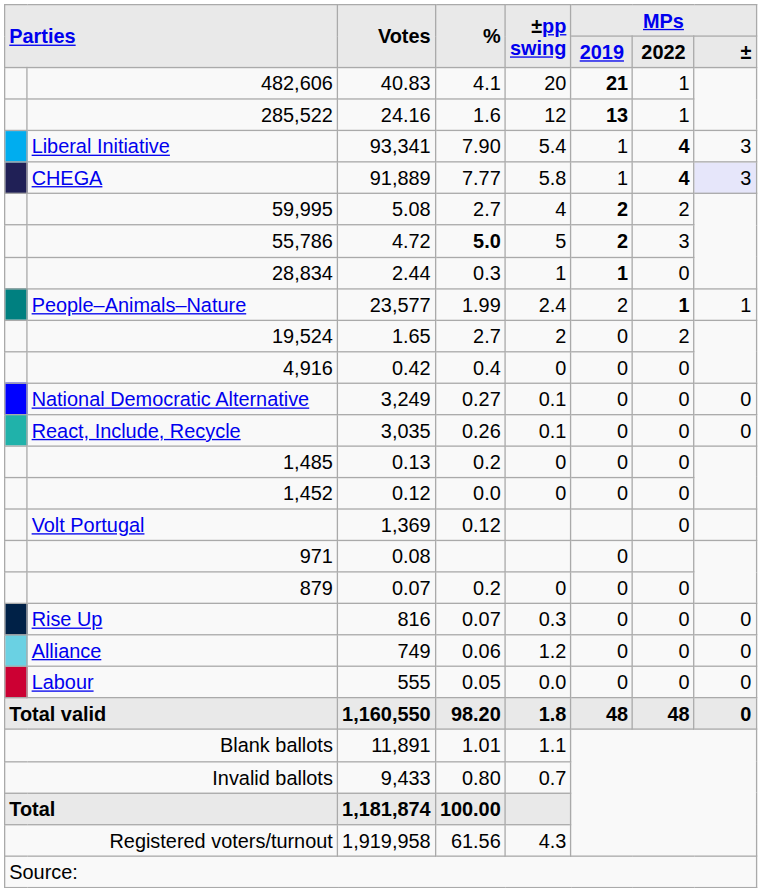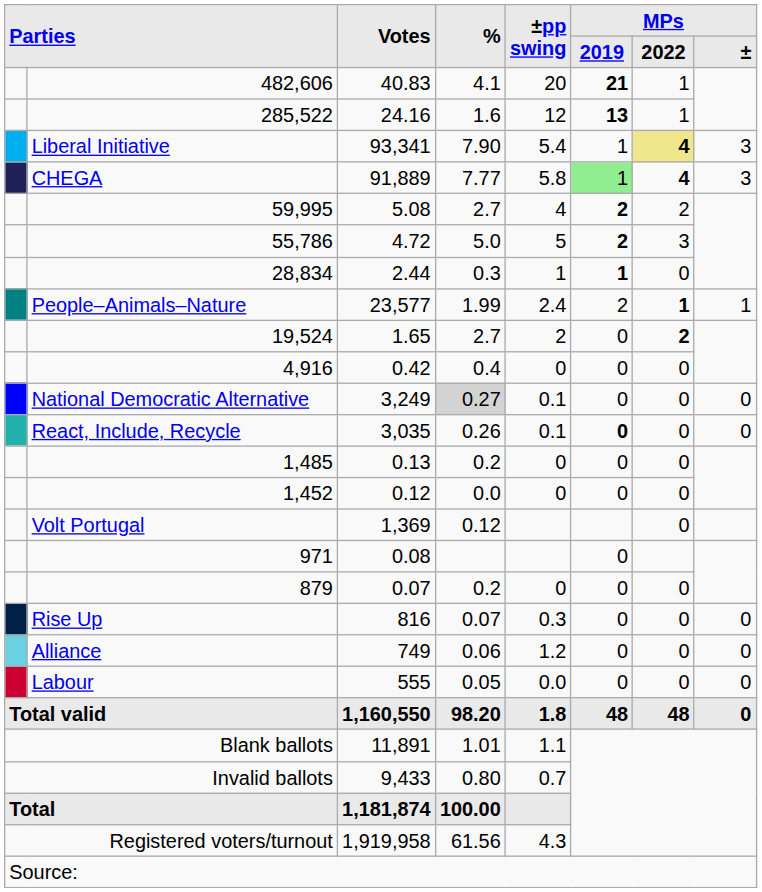(684, 147) no background -> (684, 147) khaki background
(622, 178) no background -> (622, 178) lightgreen background
(746, 178) lavender background -> (746, 178) no background
(487, 241) bold -> (487, 241) normal
(684, 336) normal -> (684, 336) bold
(481, 399) no background -> (481, 399) lightgrey background
(622, 430) normal -> (622, 430) bold
